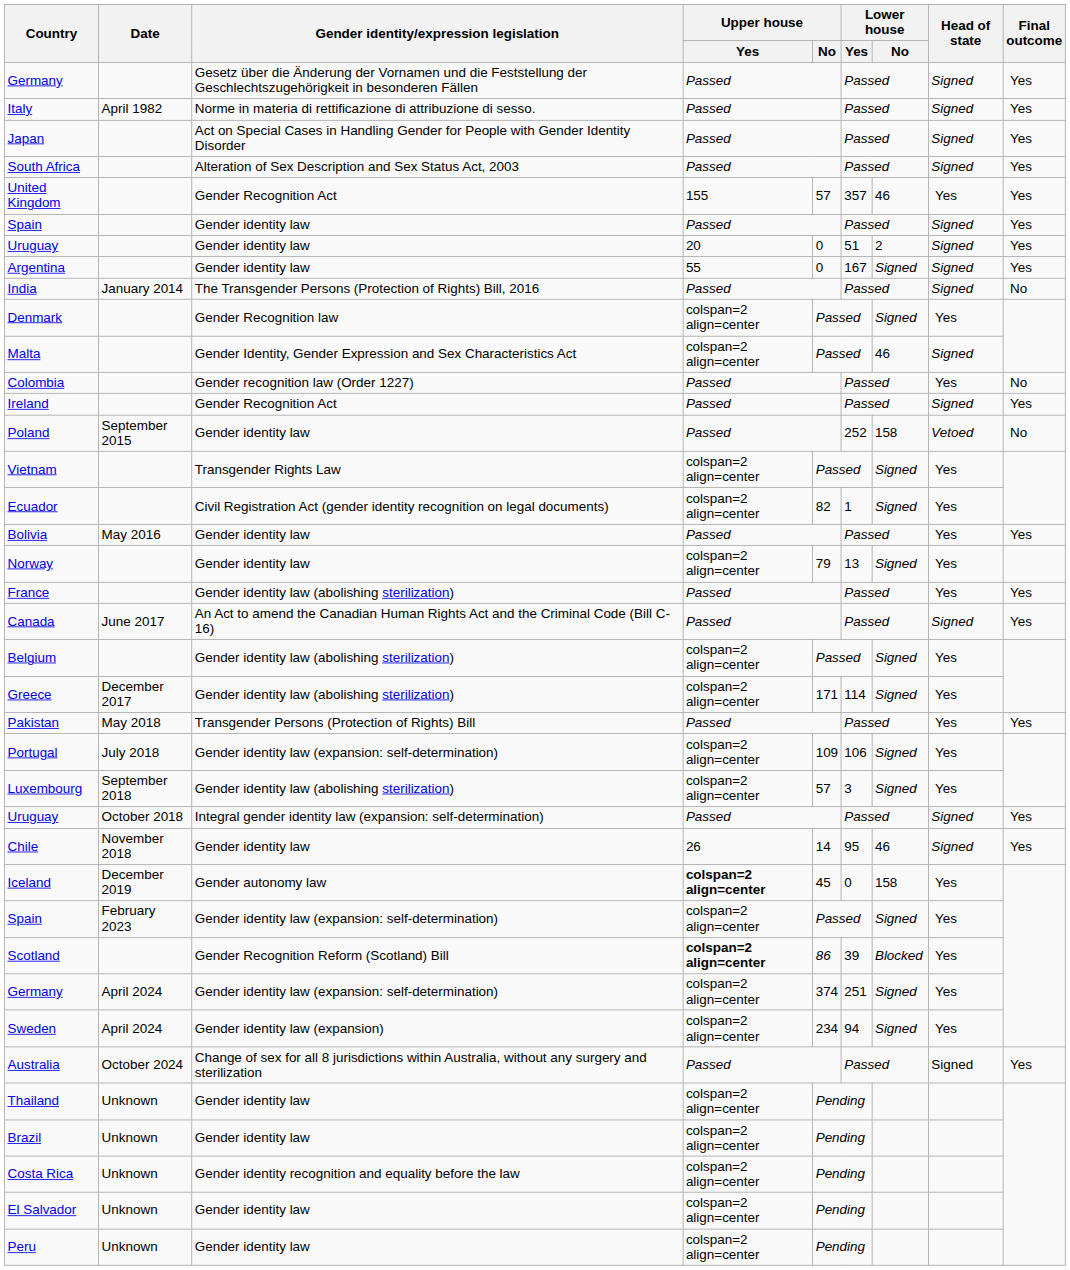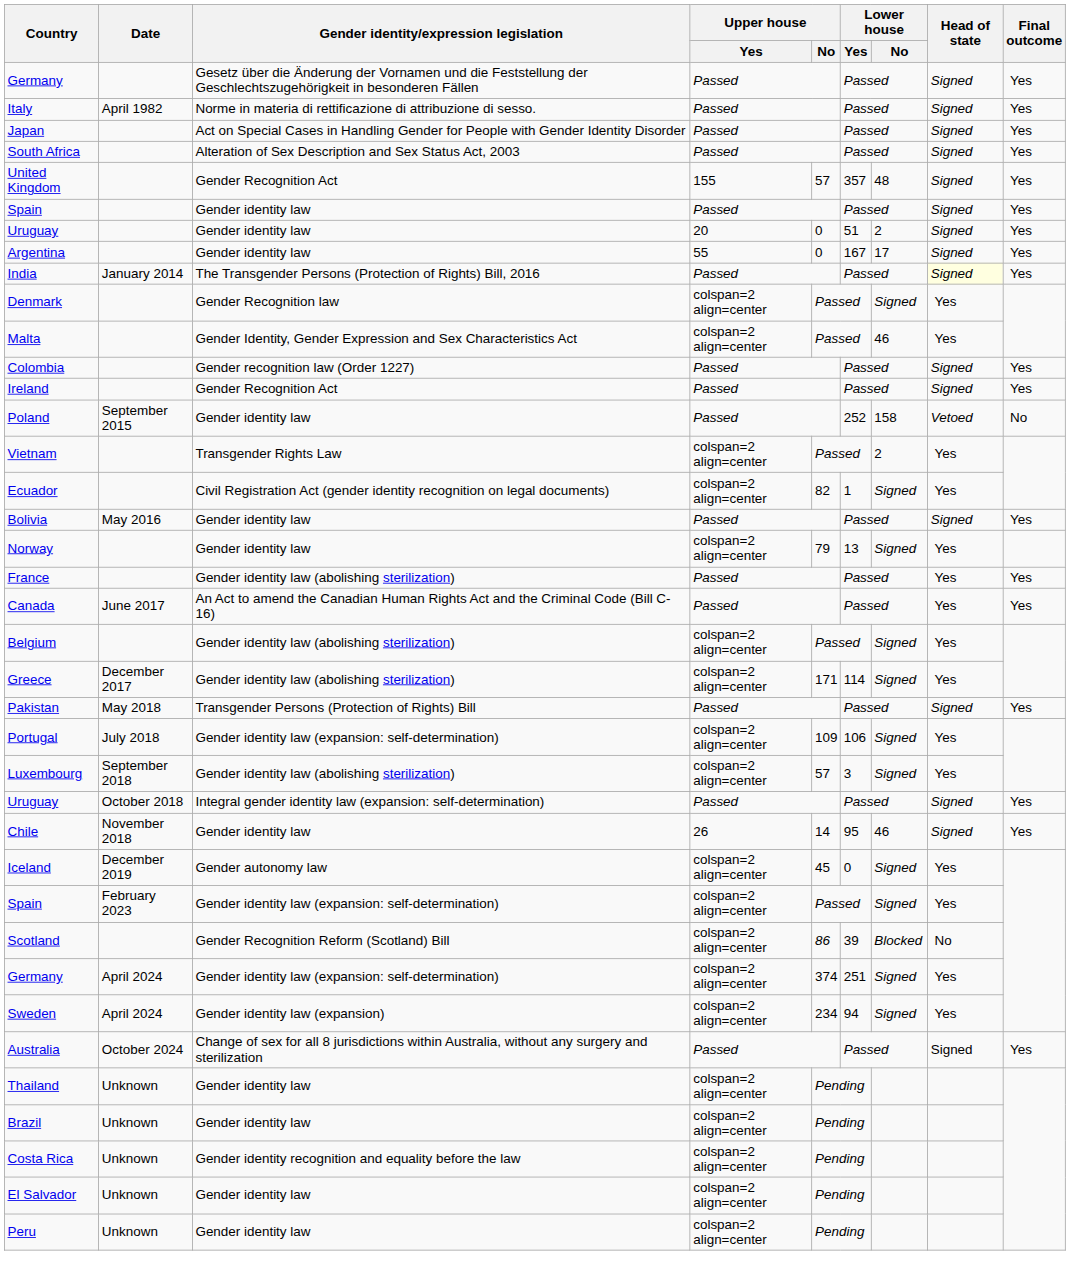(882, 195) 46 -> (882, 180) 48
(944, 195) Yes -> (952, 180) Signed
(896, 267) Signed -> (882, 252) 17
(952, 288) no background -> (952, 273) lightyellow background
(1017, 288) No -> (1019, 273) Yes
(952, 354) Signed -> (944, 338) Yes
(944, 382) Yes -> (952, 367) Signed
(1017, 382) No -> (1019, 367) Yes
(896, 469) Signed -> (878, 454) 2
(944, 534) Yes -> (952, 519) Signed
(952, 621) Signed -> (944, 606) Yes
(944, 723) Yes -> (952, 708) Signed
(726, 882) bold -> (730, 867) normal
(886, 882) 158 -> (895, 867) Signed
(726, 955) bold -> (730, 940) normal
(944, 955) Yes -> (941, 940) No
